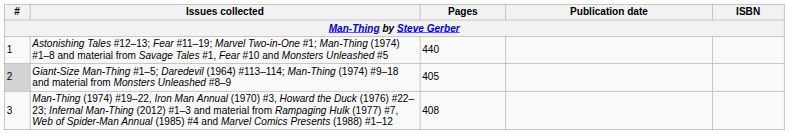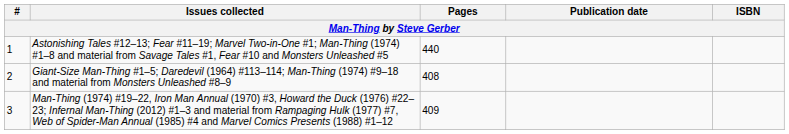(9, 77) lightgrey background -> (9, 77) no background
(431, 77) 405 -> (431, 77) 408
(431, 110) 408 -> (431, 110) 409
